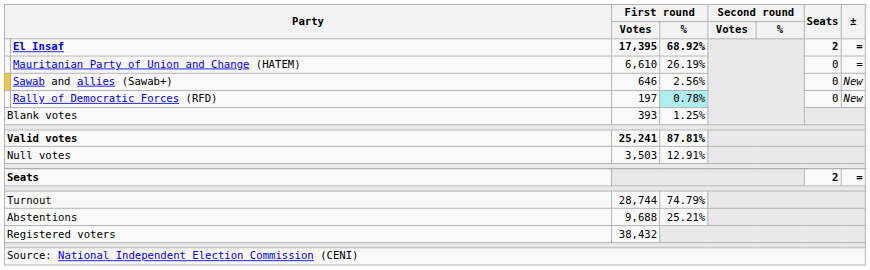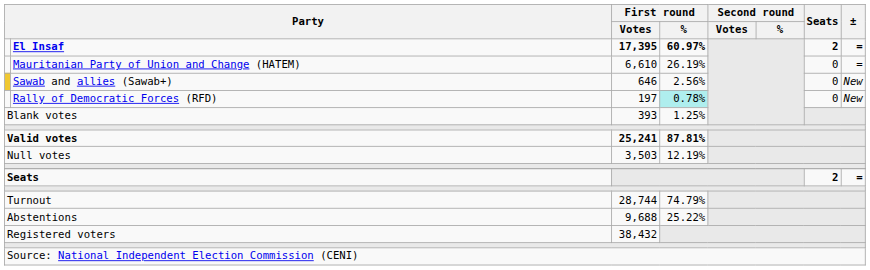(686, 48) 68.92% -> (686, 48) 60.97%
(686, 156) 12.91% -> (686, 156) 12.19%
(686, 217) 25.21% -> (686, 217) 25.22%
